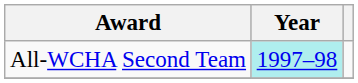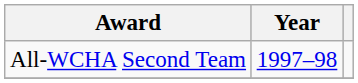(297, 59) paleturquoise background -> (297, 59) no background
